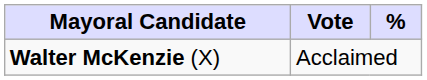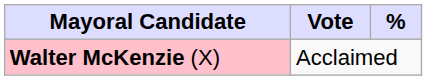(115, 57) no background -> (115, 57) pink background
